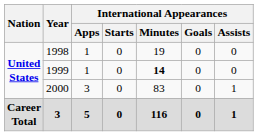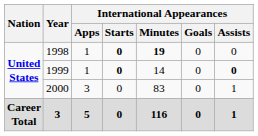(119, 51) normal -> (119, 51) bold
(159, 51) normal -> (159, 51) bold
(119, 70) normal -> (119, 70) bold
(159, 70) bold -> (159, 70) normal
(234, 70) normal -> (234, 70) bold
